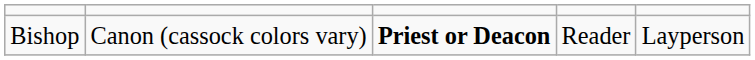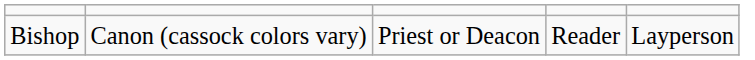(464, 34) bold -> (459, 34) normal
